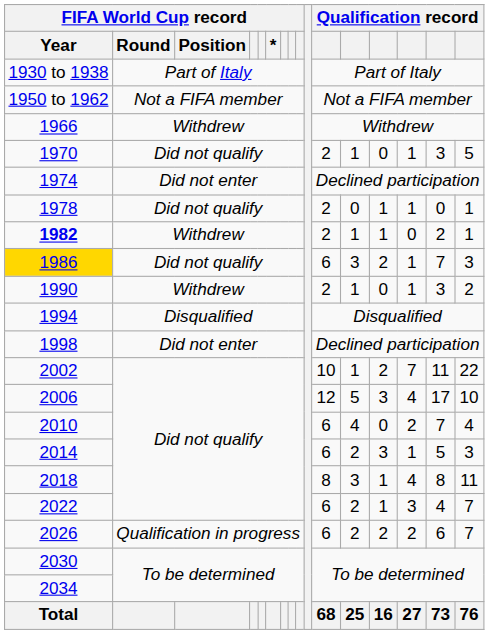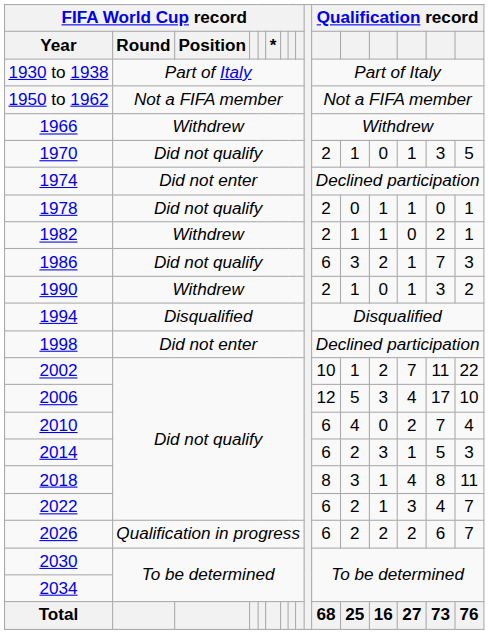(58, 235) bold -> (58, 235) normal
(58, 262) gold background -> (58, 262) no background
